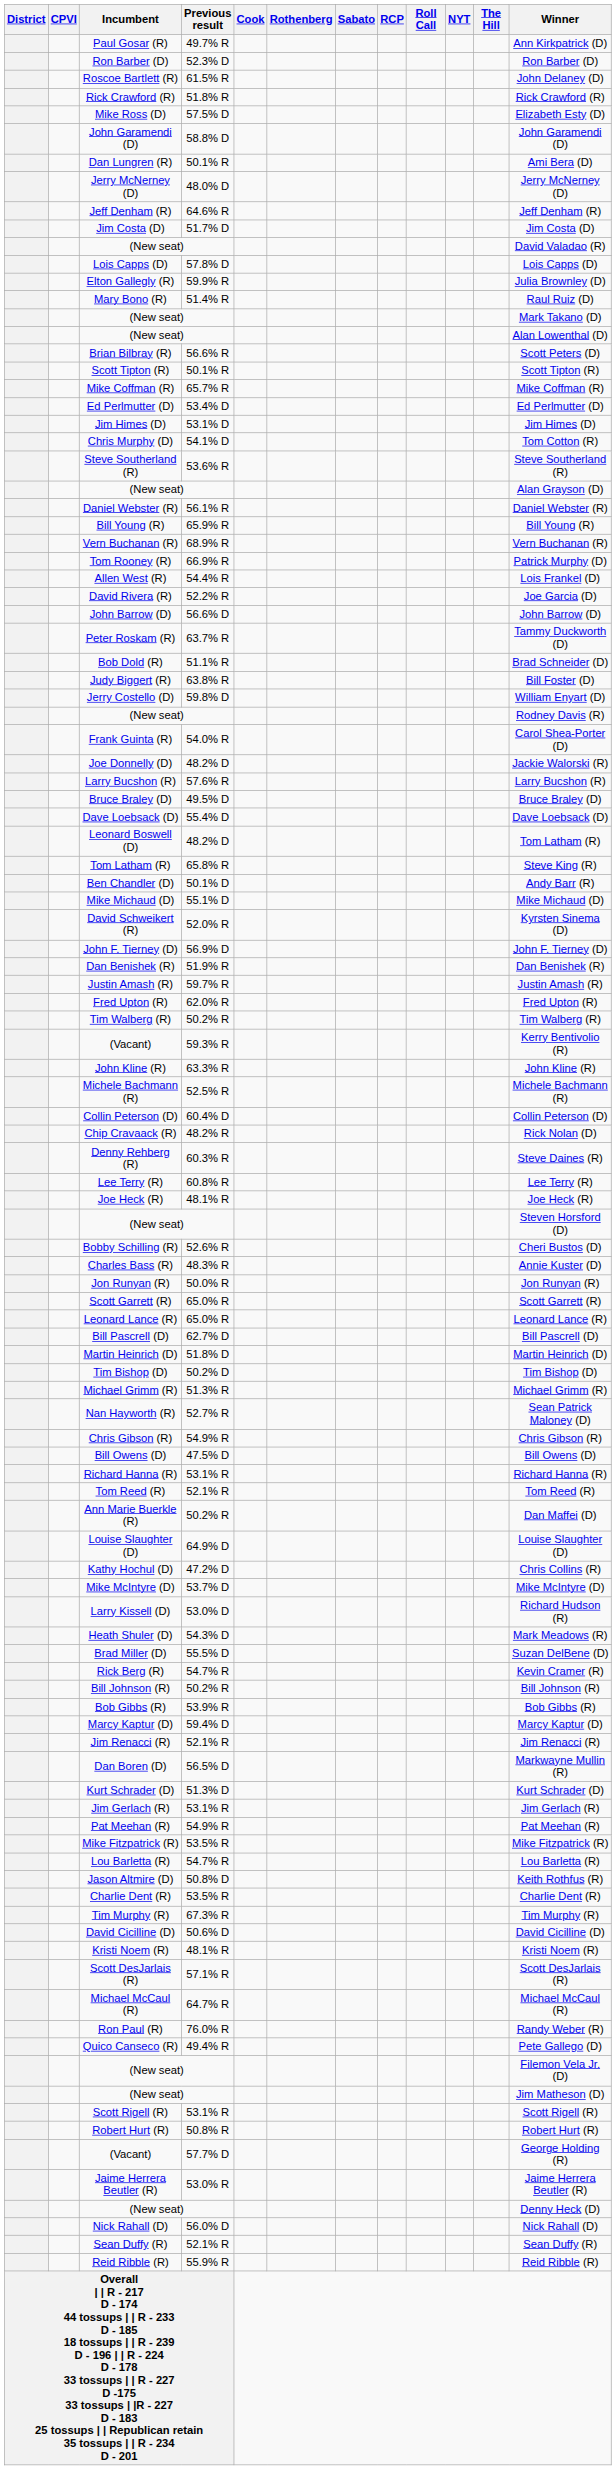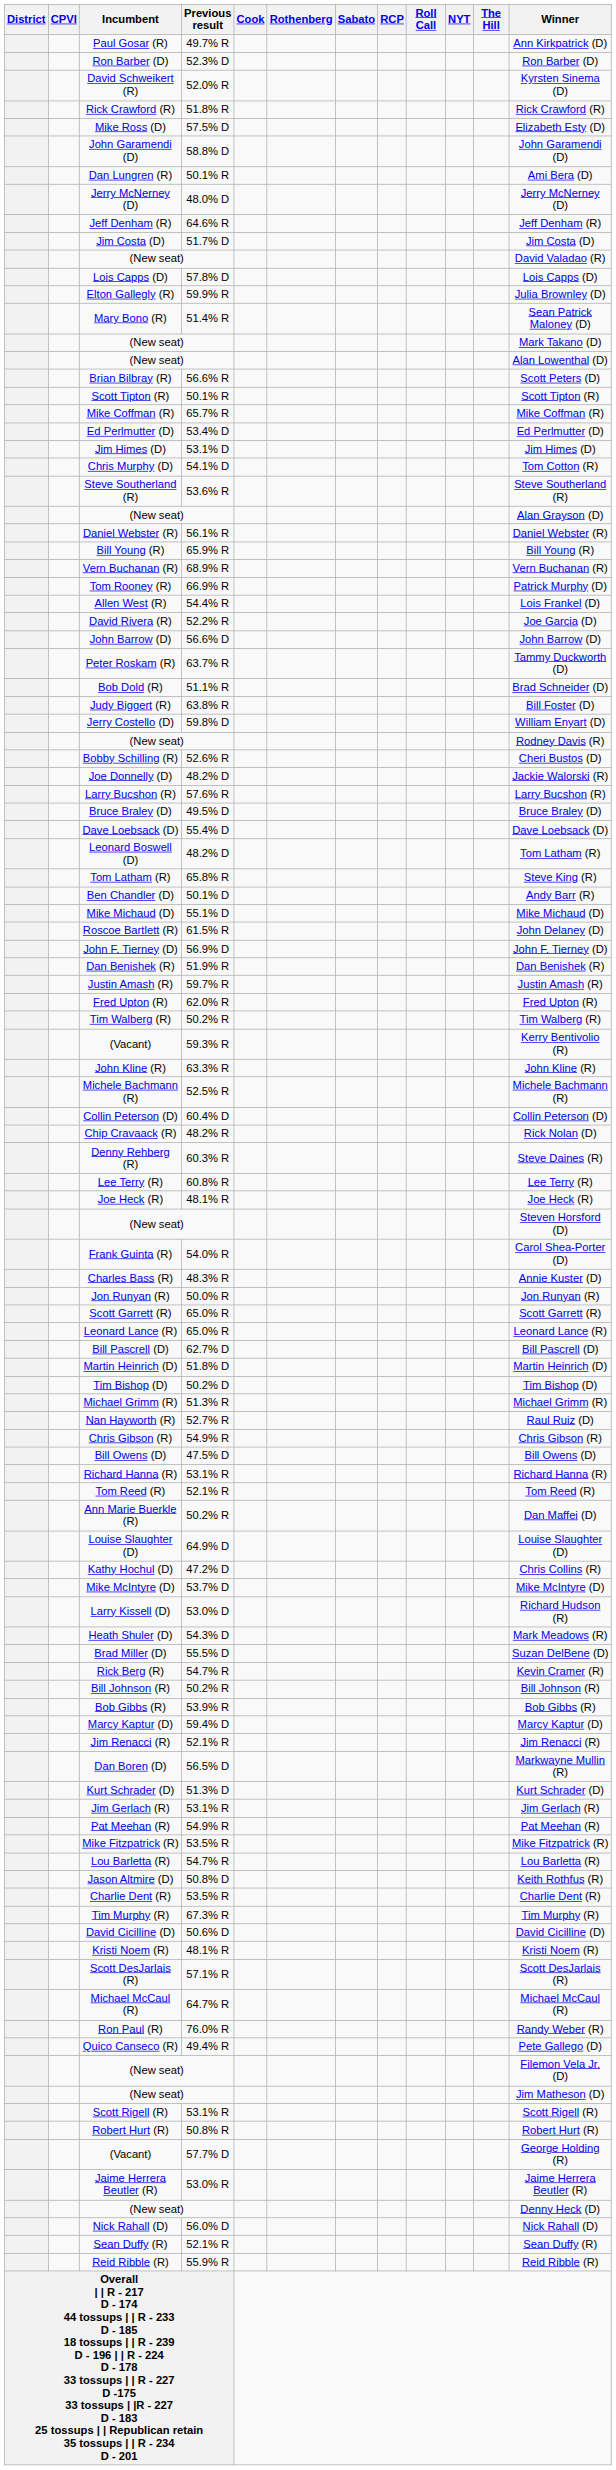rows swapped: (130, 924) <-> (130, 79)
(560, 299) Raul Ruiz (D) -> (560, 318) Sean Patrick Maloney (D)
rows swapped: (130, 1248) <-> (130, 739)
(560, 1414) Sean Patrick Maloney (D) -> (560, 1420) Raul Ruiz (D)
